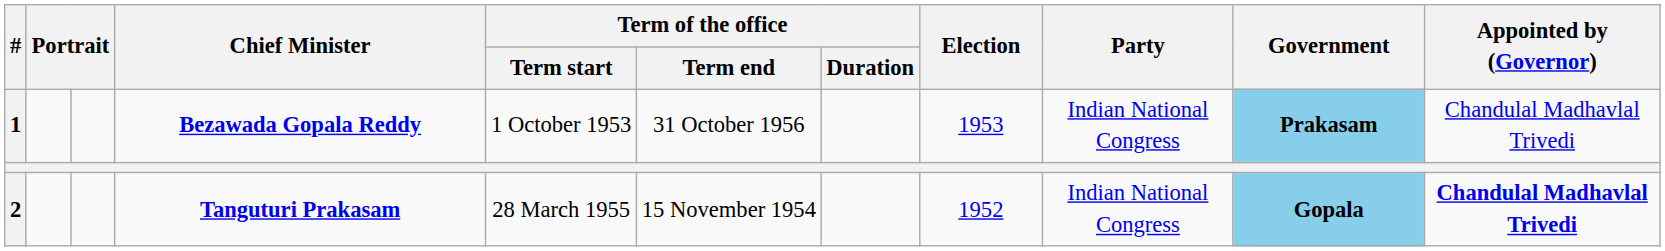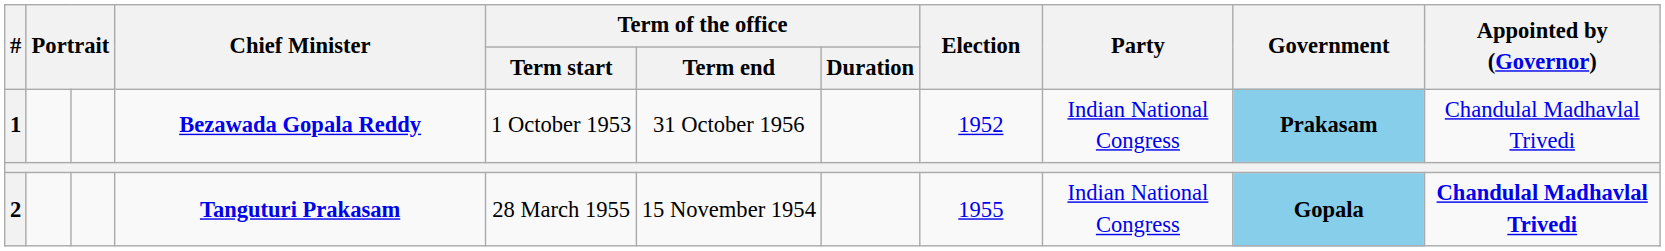(981, 124) 1953 -> (981, 124) 1952
(981, 208) 1952 -> (981, 208) 1955
